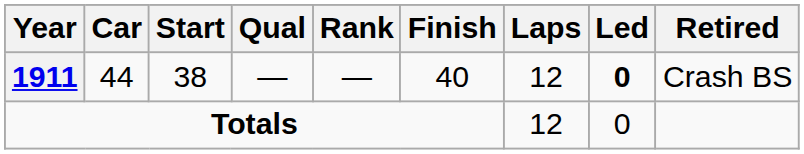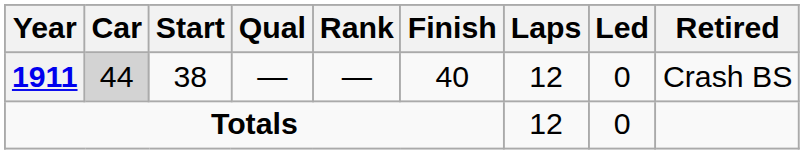(117, 76) no background -> (117, 76) lightgrey background
(622, 76) bold -> (622, 76) normal
